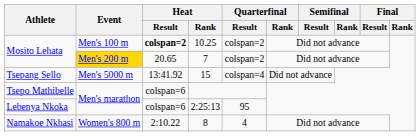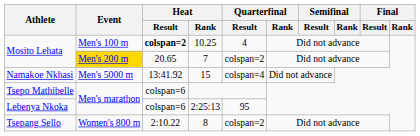(245, 43) colspan=2 -> (245, 43) 4
(34, 75) Tsepang Sello -> (40, 75) Namakoe Nkhasi
(40, 123) Namakoe Nkhasi -> (34, 123) Tsepang Sello
(245, 123) 4 -> (245, 123) colspan=2
